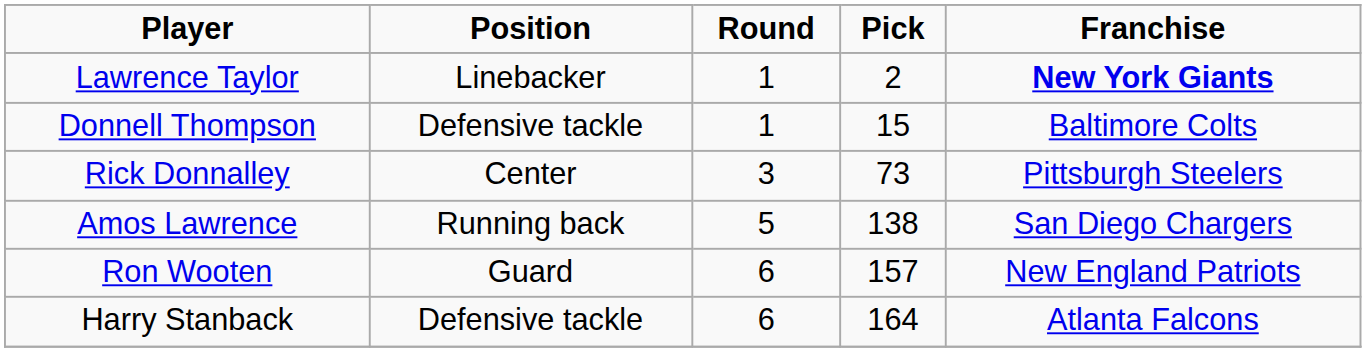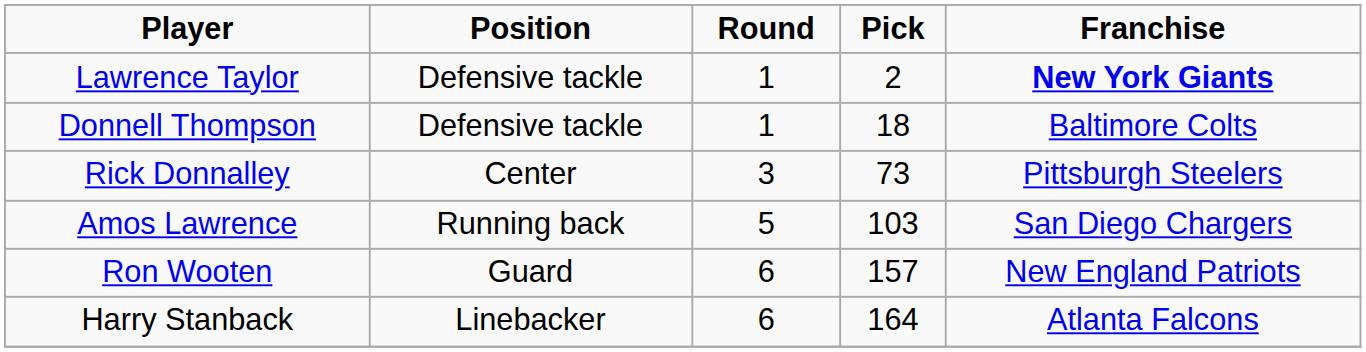(530, 77) Linebacker -> (530, 77) Defensive tackle
(893, 126) 15 -> (893, 126) 18
(893, 223) 138 -> (893, 223) 103
(530, 321) Defensive tackle -> (530, 321) Linebacker
